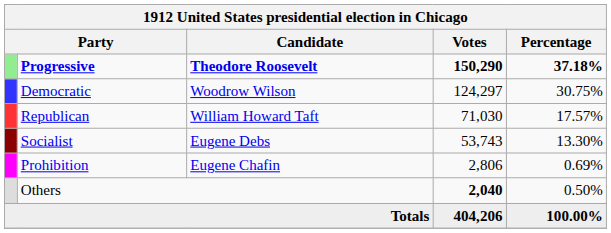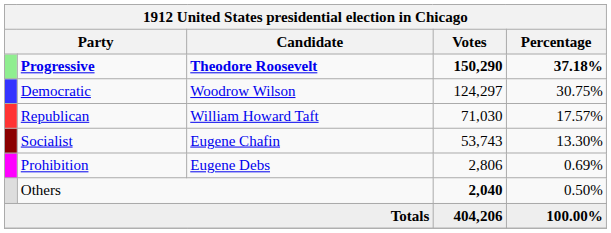(230, 141) Eugene Debs -> (235, 141) Eugene Chafin
(235, 165) Eugene Chafin -> (230, 165) Eugene Debs
